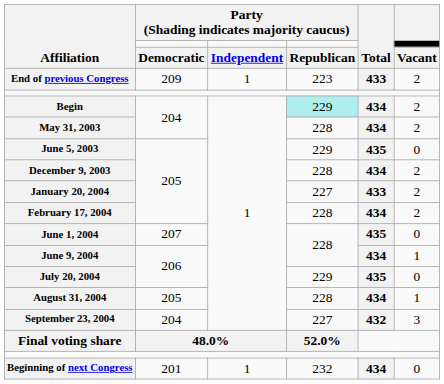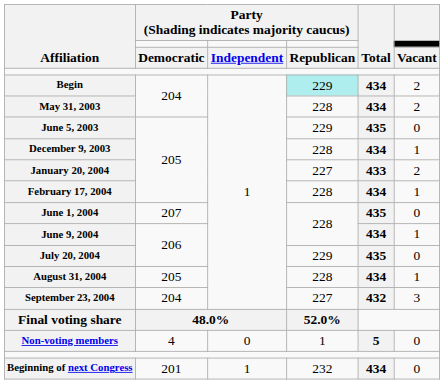- row: (70, 79)
(417, 170) 2 -> (417, 149) 1
(417, 213) 2 -> (417, 191) 1
+ row: (70, 341)
